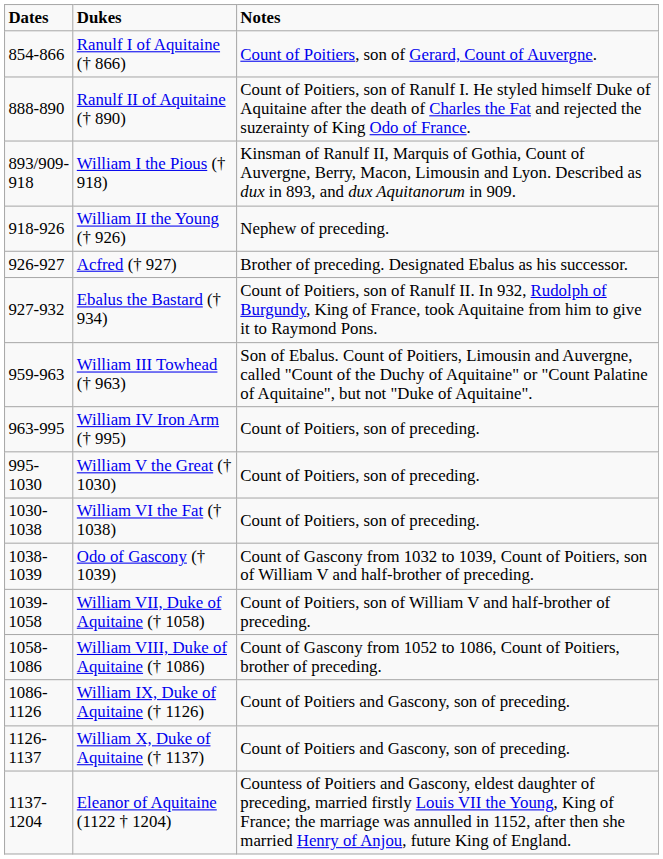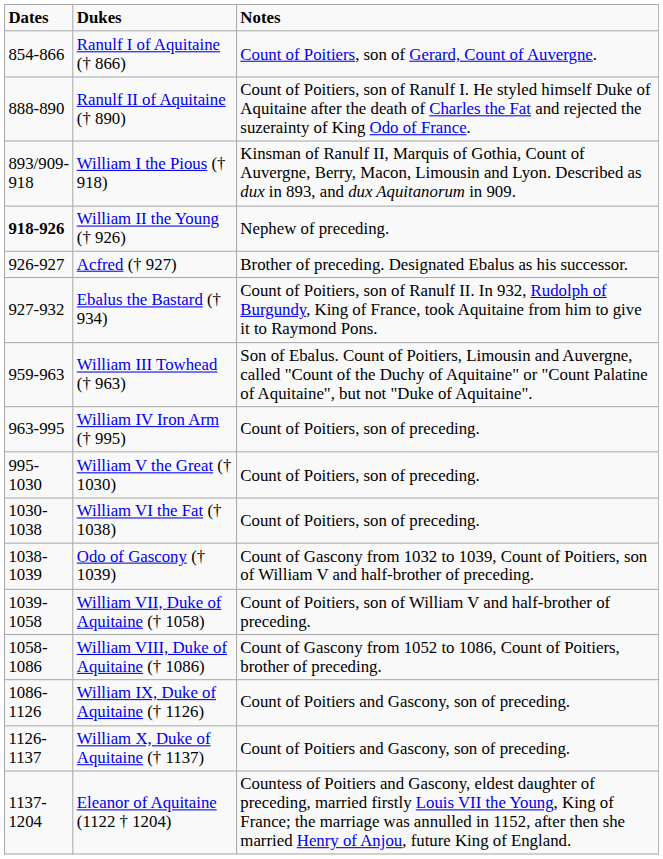(36, 228) normal -> (36, 228) bold
